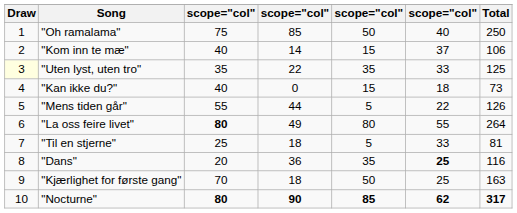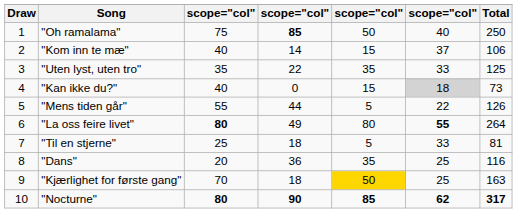(295, 32) normal -> (295, 32) bold
(22, 69) lightyellow background -> (22, 69) no background
(443, 87) no background -> (443, 87) lightgrey background
(443, 124) normal -> (443, 124) bold
(443, 161) bold -> (443, 161) normal
(369, 180) no background -> (369, 180) gold background
